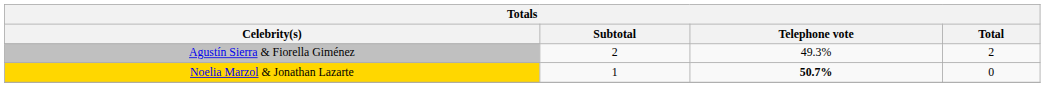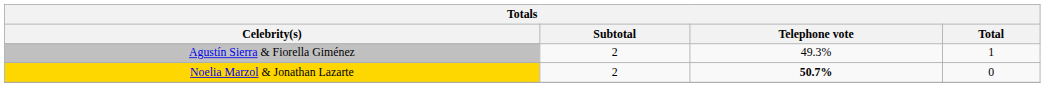(991, 53) 2 -> (991, 53) 1
(615, 73) 1 -> (615, 73) 2
